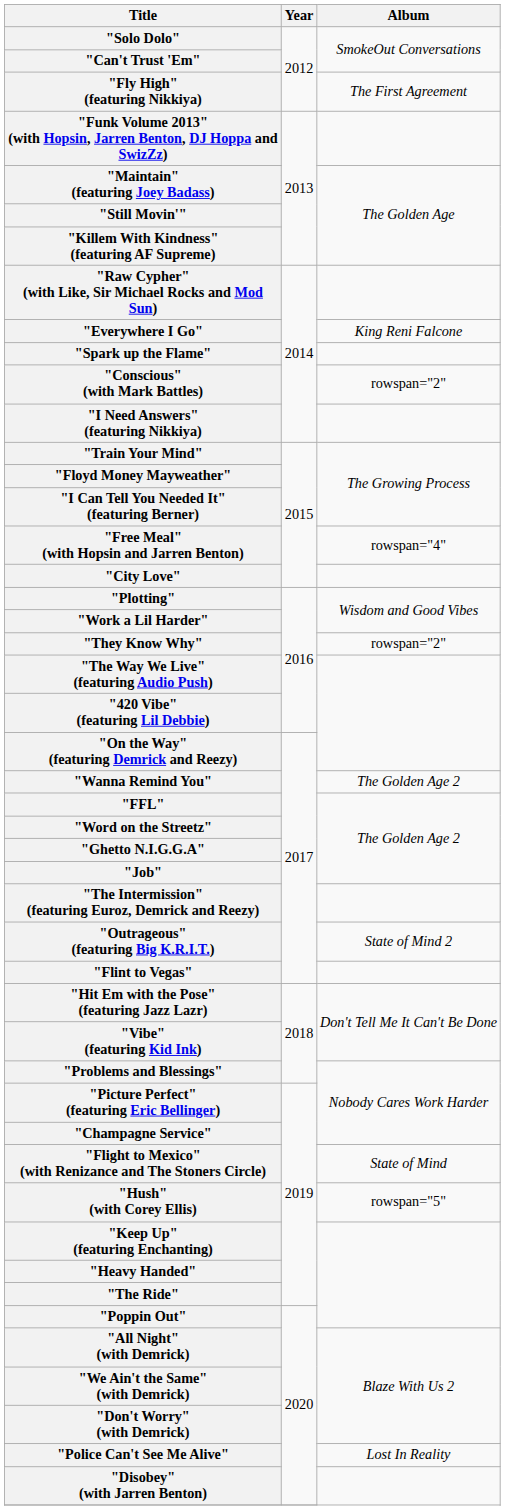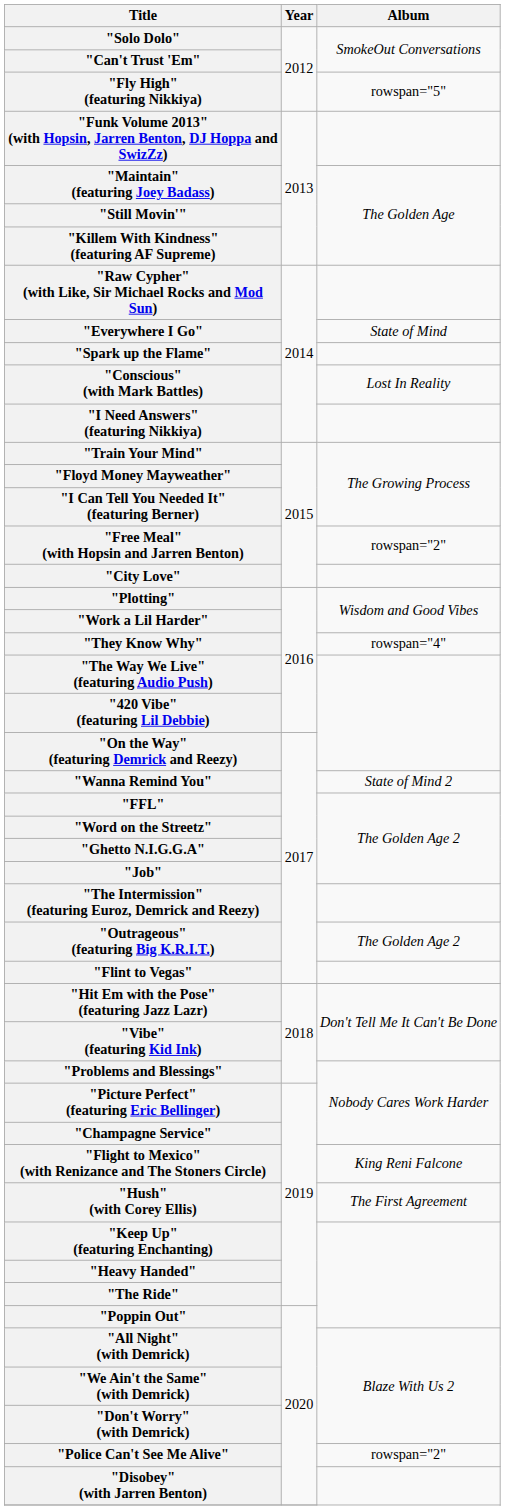(408, 91) The First Agreement -> (408, 91) rowspan="5"
(408, 331) King Reni Falcone -> (409, 331) State of Mind
(408, 384) rowspan="2" -> (409, 384) Lost In Reality
(408, 545) rowspan="4" -> (408, 545) rowspan="2"
(408, 643) rowspan="2" -> (408, 643) rowspan="4"
(409, 782) The Golden Age 2 -> (409, 782) State of Mind 2
(409, 941) State of Mind 2 -> (409, 941) The Golden Age 2
(409, 1163) State of Mind -> (408, 1163) King Reni Falcone
(408, 1202) rowspan="5" -> (408, 1202) The First Agreement
(409, 1455) Lost In Reality -> (408, 1455) rowspan="2"
